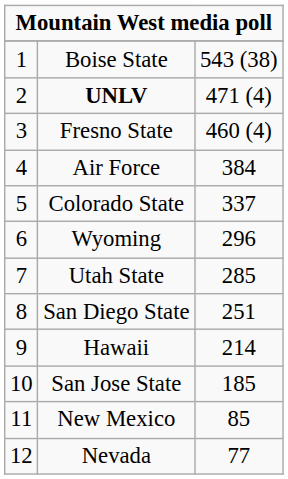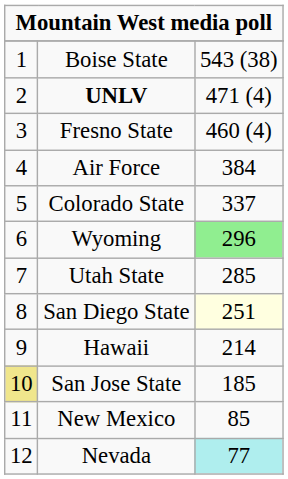(239, 239) no background -> (239, 239) lightgreen background
(239, 311) no background -> (239, 311) lightyellow background
(21, 383) no background -> (21, 383) khaki background
(239, 455) no background -> (239, 455) paleturquoise background
